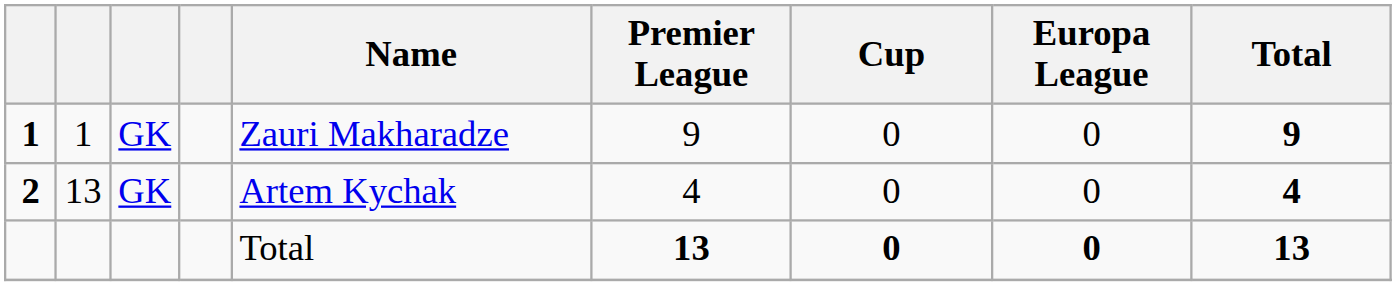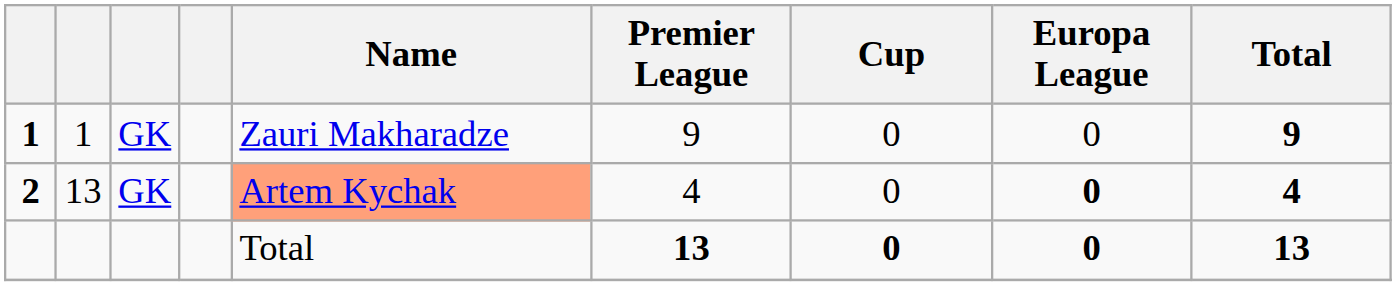(348, 190) no background -> (348, 190) lightsalmon background
(1092, 190) normal -> (1092, 190) bold
